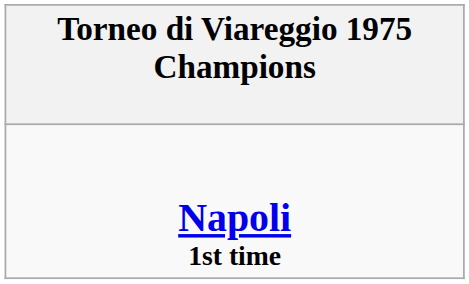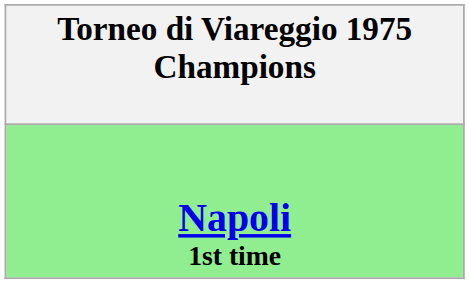(235, 232) no background -> (235, 232) lightgreen background
